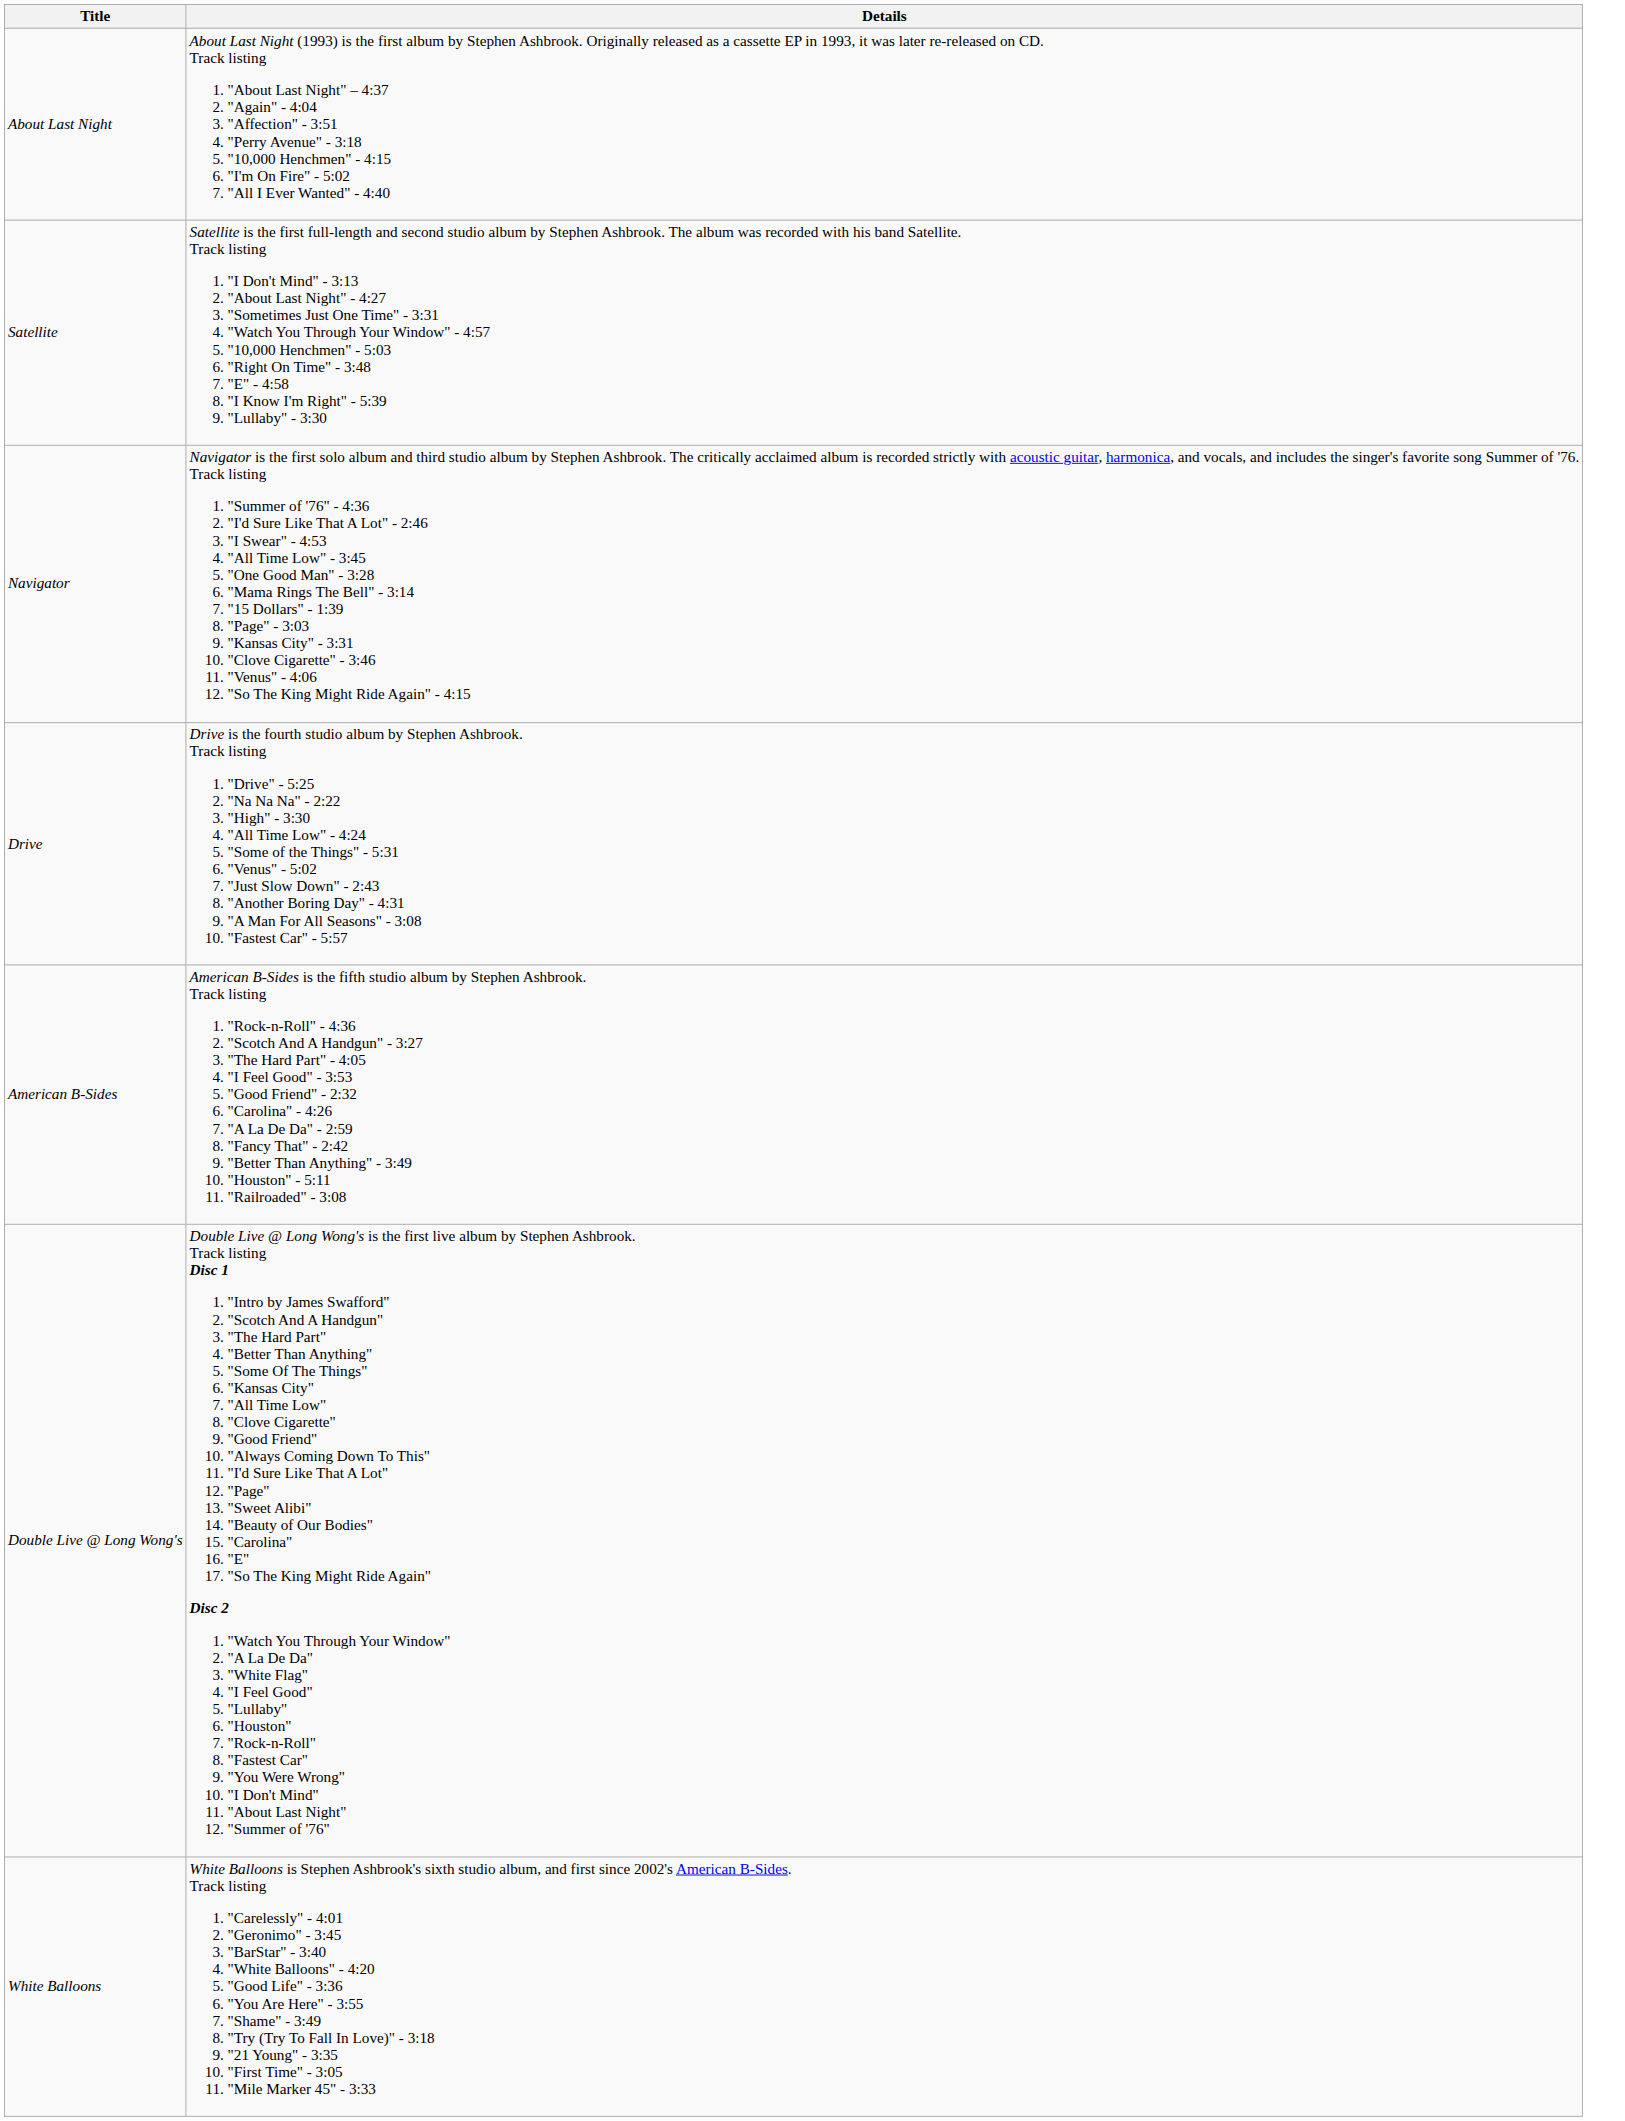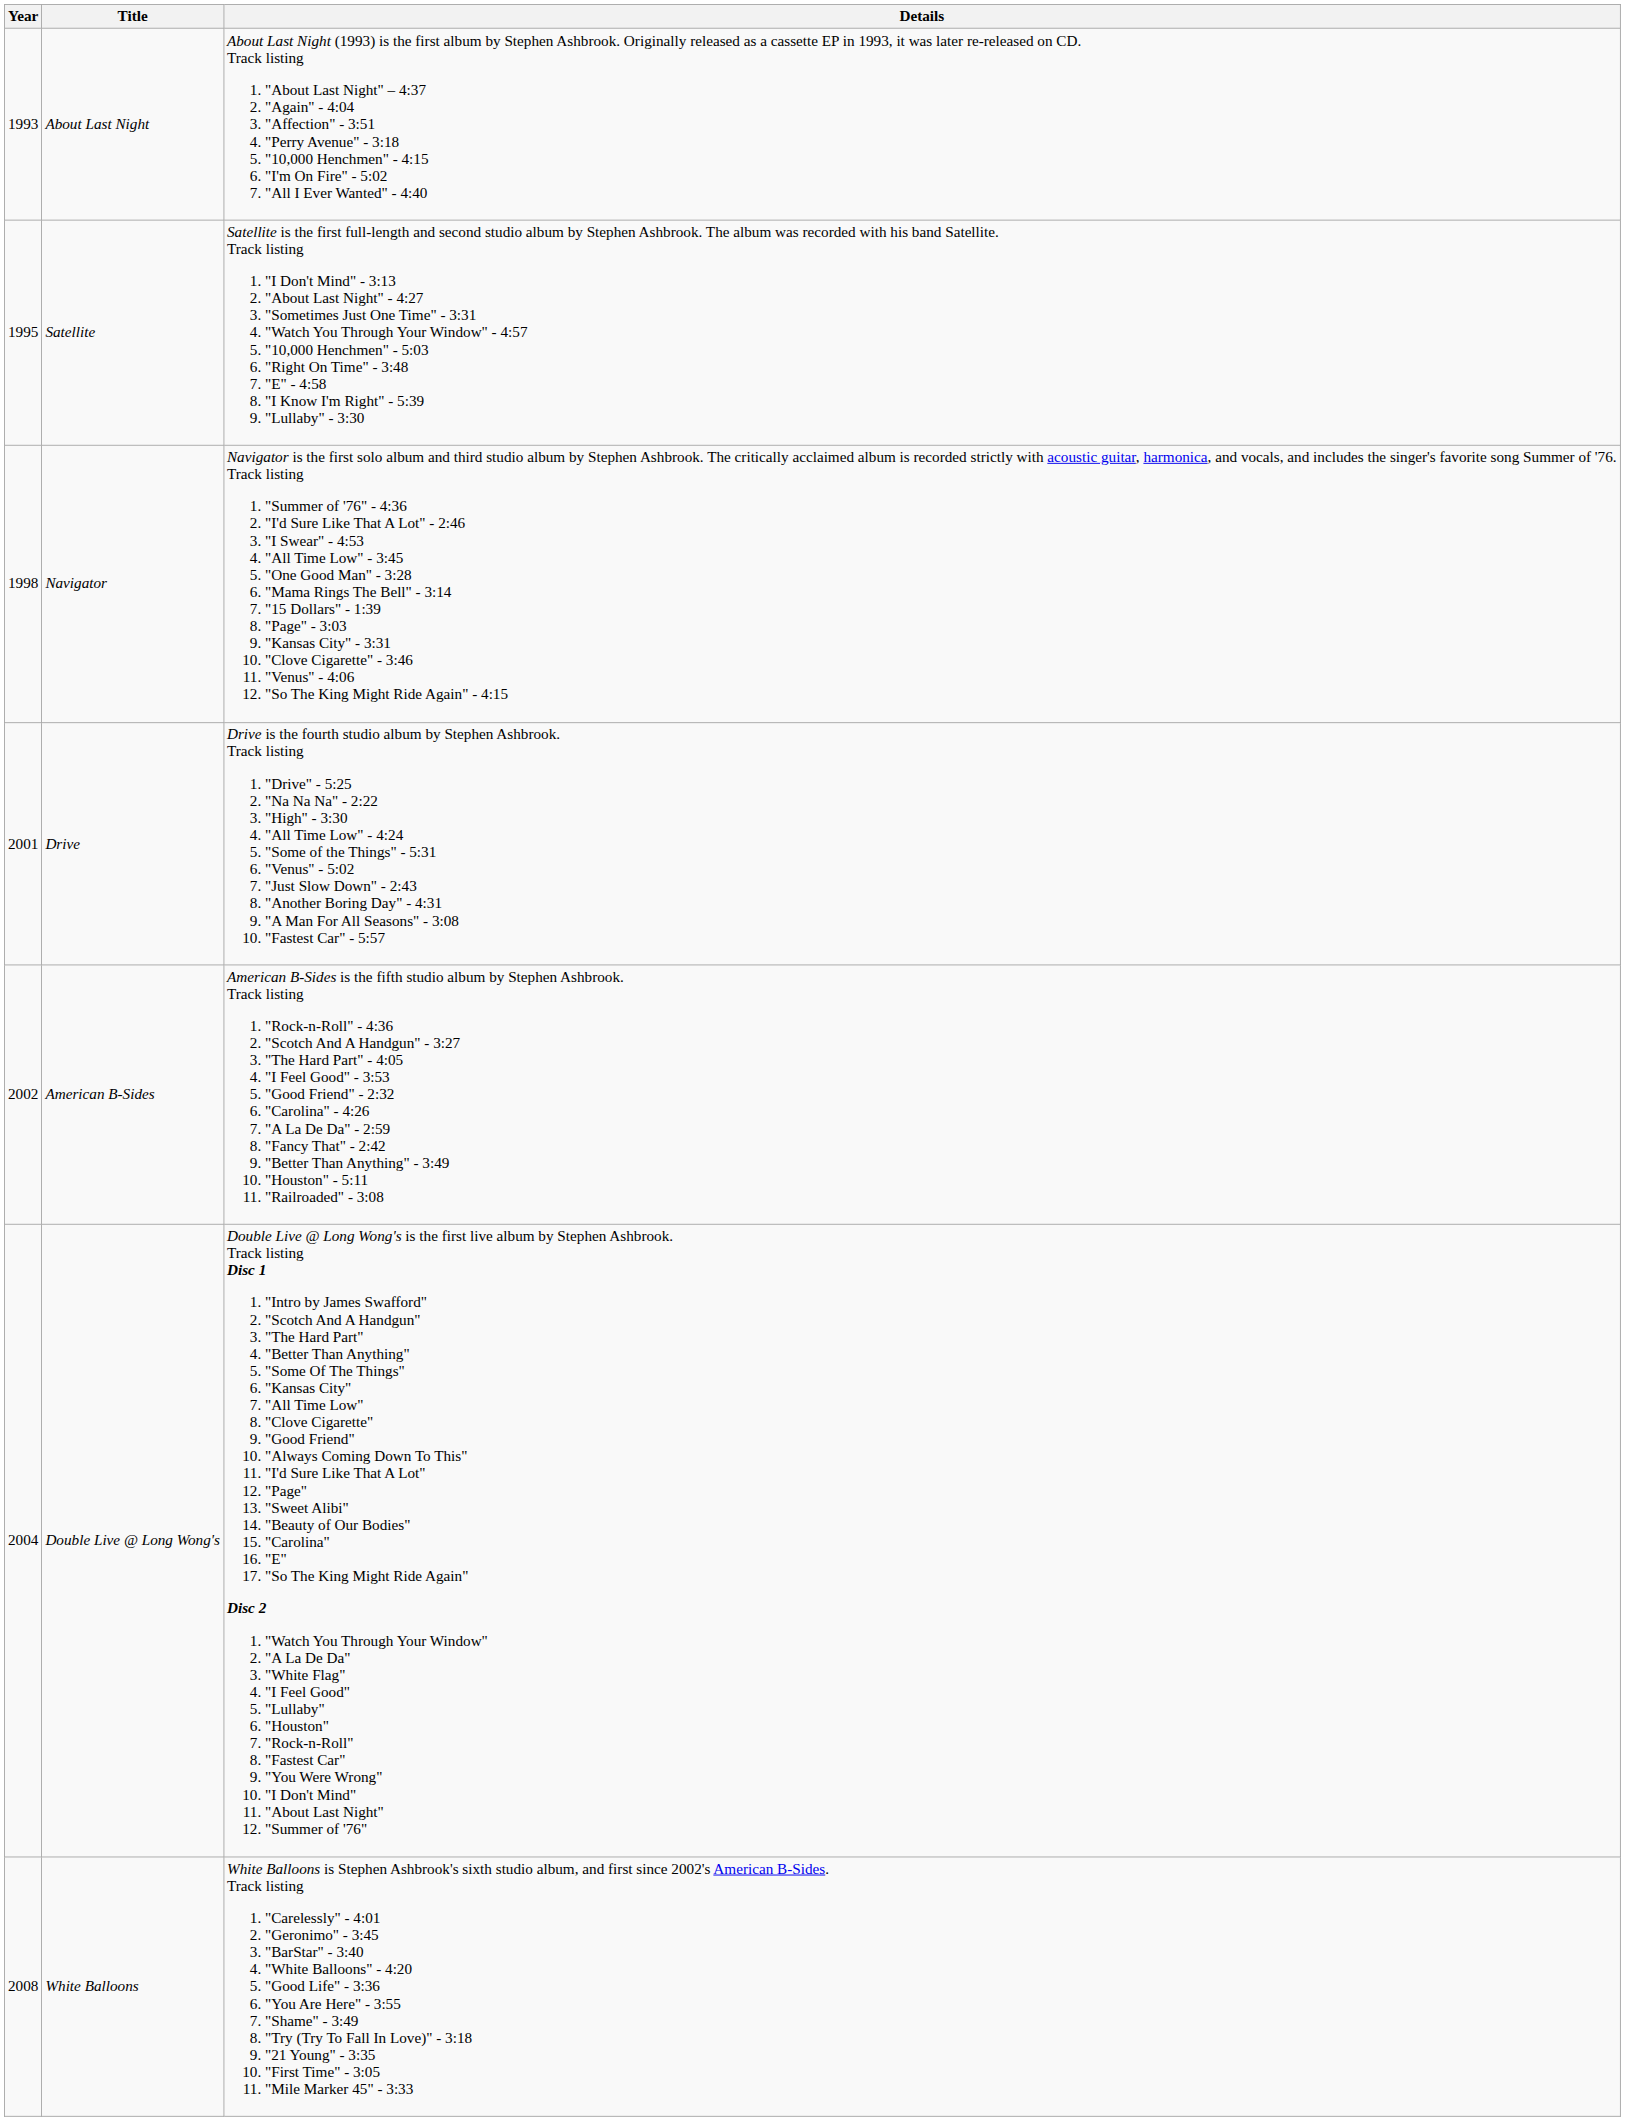+ column: (23, 16)
